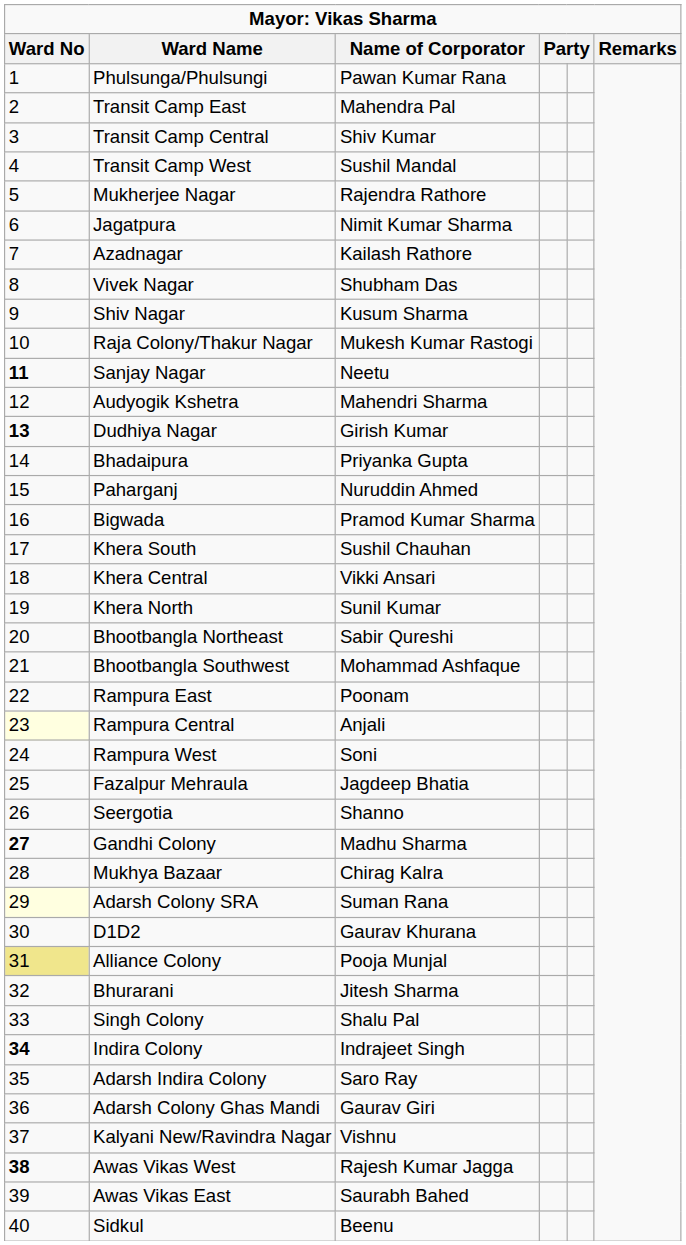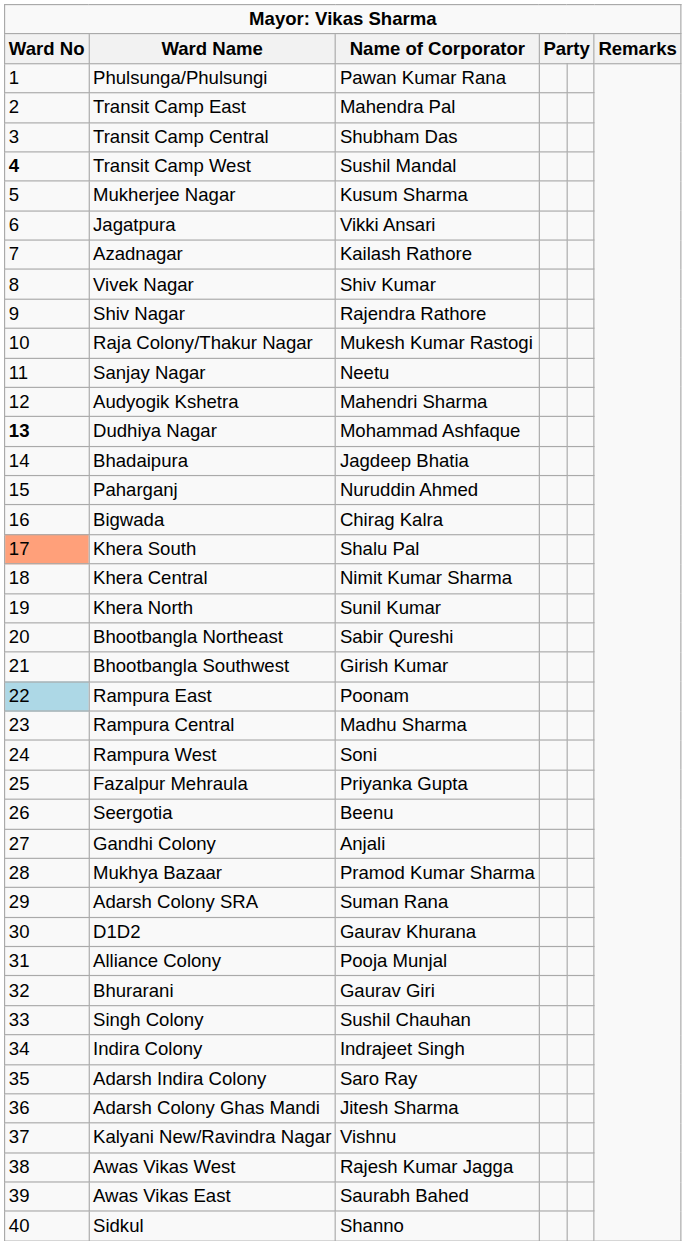(388, 136) Shiv Kumar -> (399, 136) Shubham Das
(14, 166) normal -> (14, 166) bold
(413, 195) Rajendra Rathore -> (404, 195) Kusum Sharma
(426, 225) Nimit Kumar Sharma -> (388, 225) Vikki Ansari
(399, 284) Shubham Das -> (388, 284) Shiv Kumar
(404, 313) Kusum Sharma -> (413, 313) Rajendra Rathore
(19, 372) bold -> (18, 372) normal
(394, 431) Girish Kumar -> (430, 431) Mohammad Ashfaque
(404, 460) Priyanka Gupta -> (404, 460) Jagdeep Bhatia
(437, 519) Pramod Kumar Sharma -> (391, 519) Chirag Kalra
(19, 549) no background -> (19, 549) lightsalmon background
(405, 549) Sushil Chauhan -> (380, 549) Shalu Pal
(388, 578) Vikki Ansari -> (426, 578) Nimit Kumar Sharma
(430, 666) Mohammad Ashfaque -> (394, 666) Girish Kumar
(19, 696) no background -> (19, 696) lightblue background
(19, 725) lightyellow background -> (19, 725) no background
(363, 725) Anjali -> (403, 725) Madhu Sharma
(404, 784) Jagdeep Bhatia -> (404, 784) Priyanka Gupta
(372, 813) Shanno -> (367, 813) Beenu
(19, 843) bold -> (19, 843) normal
(403, 843) Madhu Sharma -> (363, 843) Anjali
(391, 872) Chirag Kalra -> (437, 872) Pramod Kumar Sharma
(19, 902) lightyellow background -> (19, 902) no background
(19, 961) khaki background -> (19, 961) no background
(399, 990) Jitesh Sharma -> (387, 990) Gaurav Giri
(380, 1020) Shalu Pal -> (405, 1020) Sushil Chauhan
(19, 1049) bold -> (19, 1049) normal
(387, 1108) Gaurav Giri -> (399, 1108) Jitesh Sharma
(19, 1167) bold -> (19, 1167) normal
(367, 1226) Beenu -> (372, 1226) Shanno
